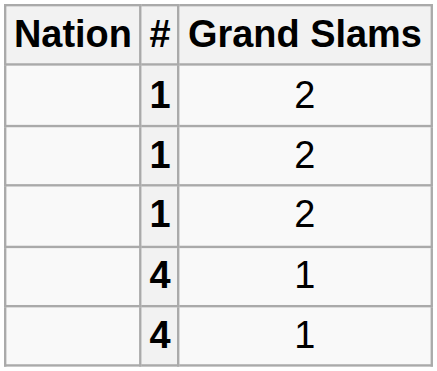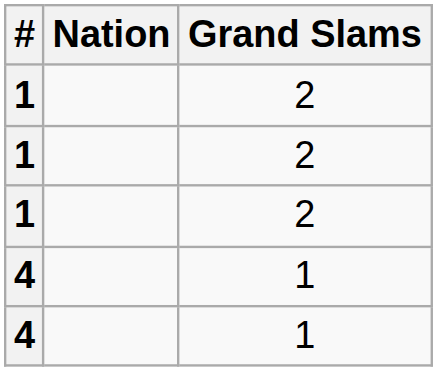columns swapped: (160, 34) <-> (73, 34)
